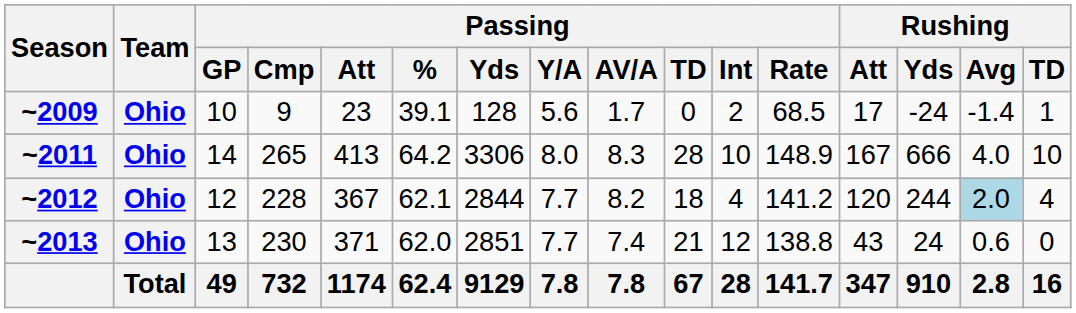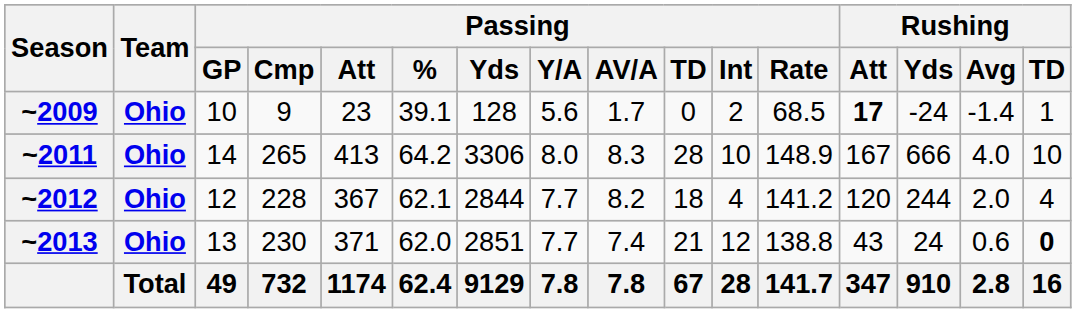(868, 112) normal -> (868, 112) bold
(991, 198) lightblue background -> (991, 198) no background
(1047, 241) normal -> (1047, 241) bold
